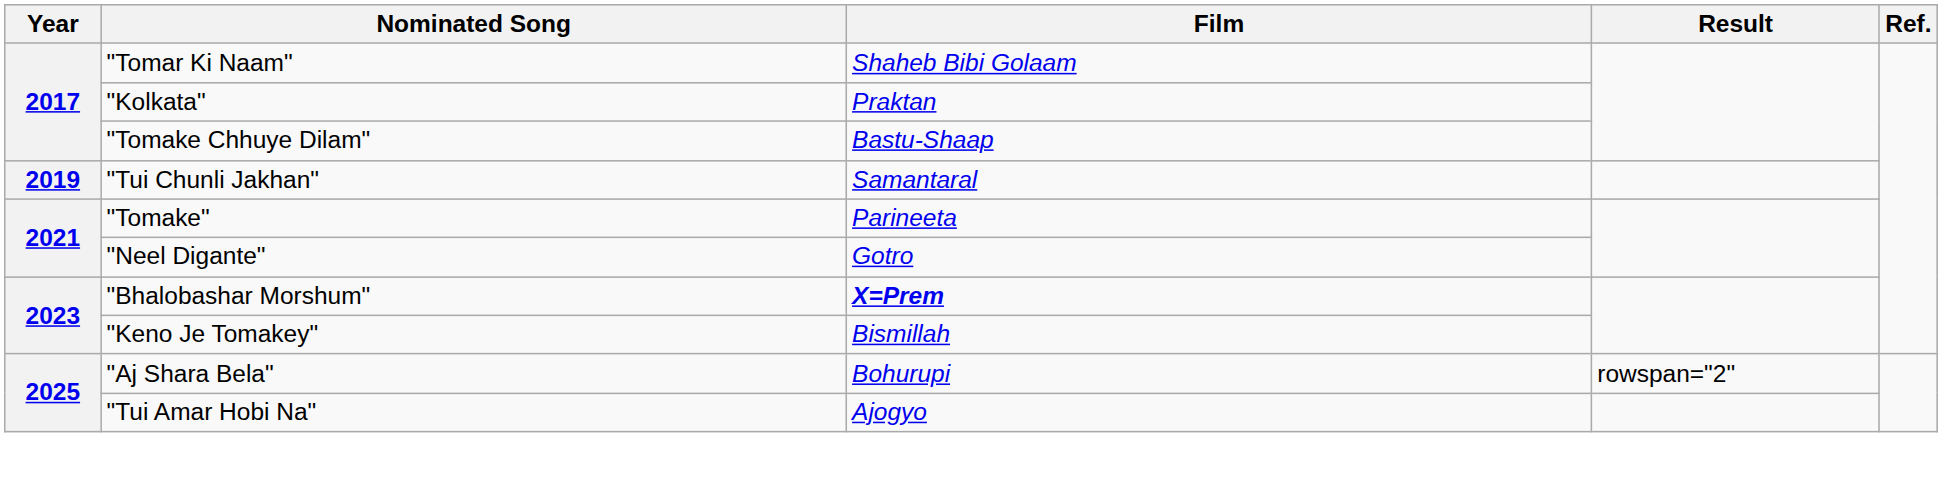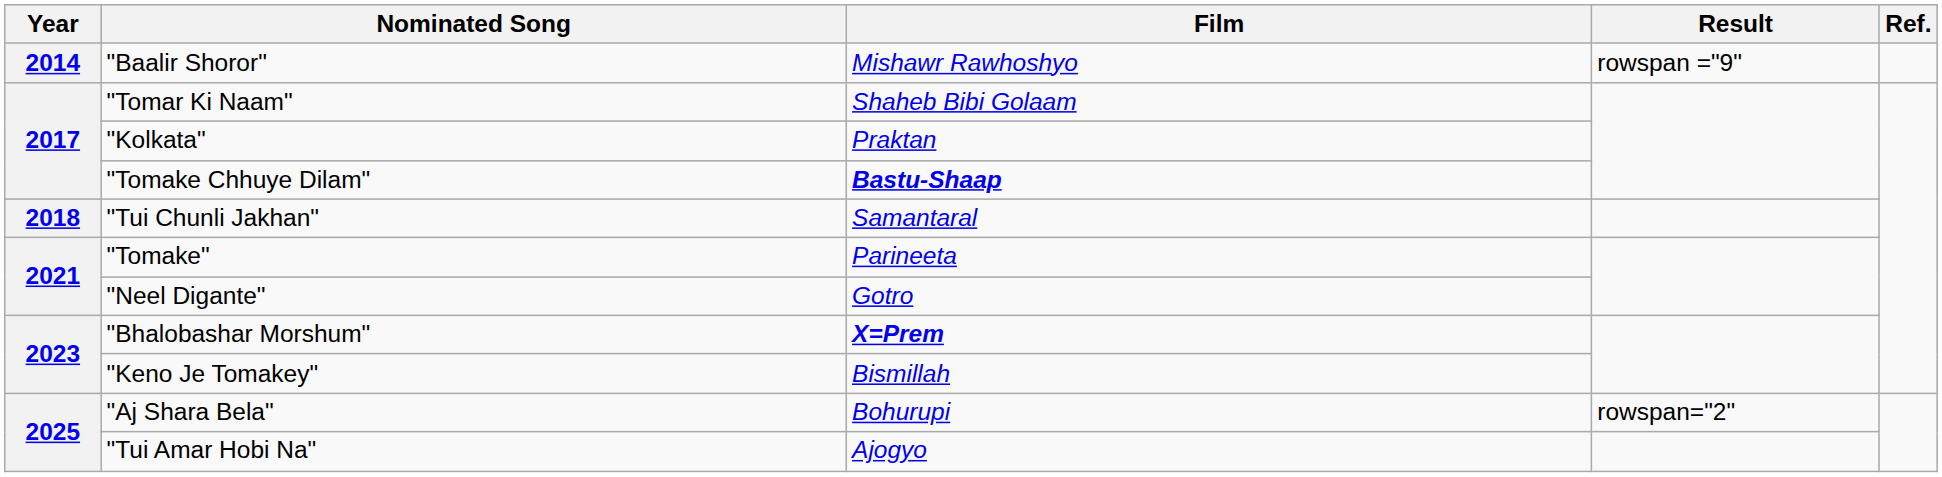+ row: (187, 62)
(923, 140) normal -> (927, 179) bold
(53, 179) 2019 -> (53, 218) 2018
